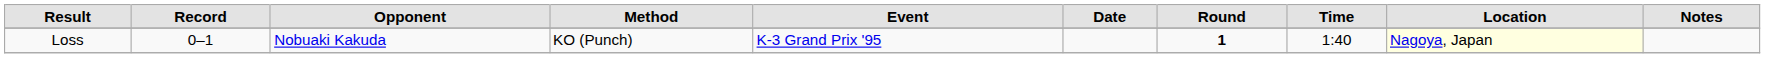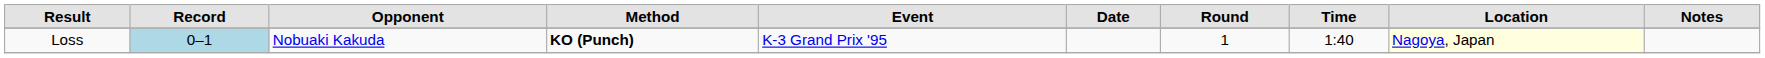(201, 40) no background -> (199, 40) lightblue background
(593, 40) normal -> (592, 40) bold
(1222, 40) bold -> (1225, 40) normal
